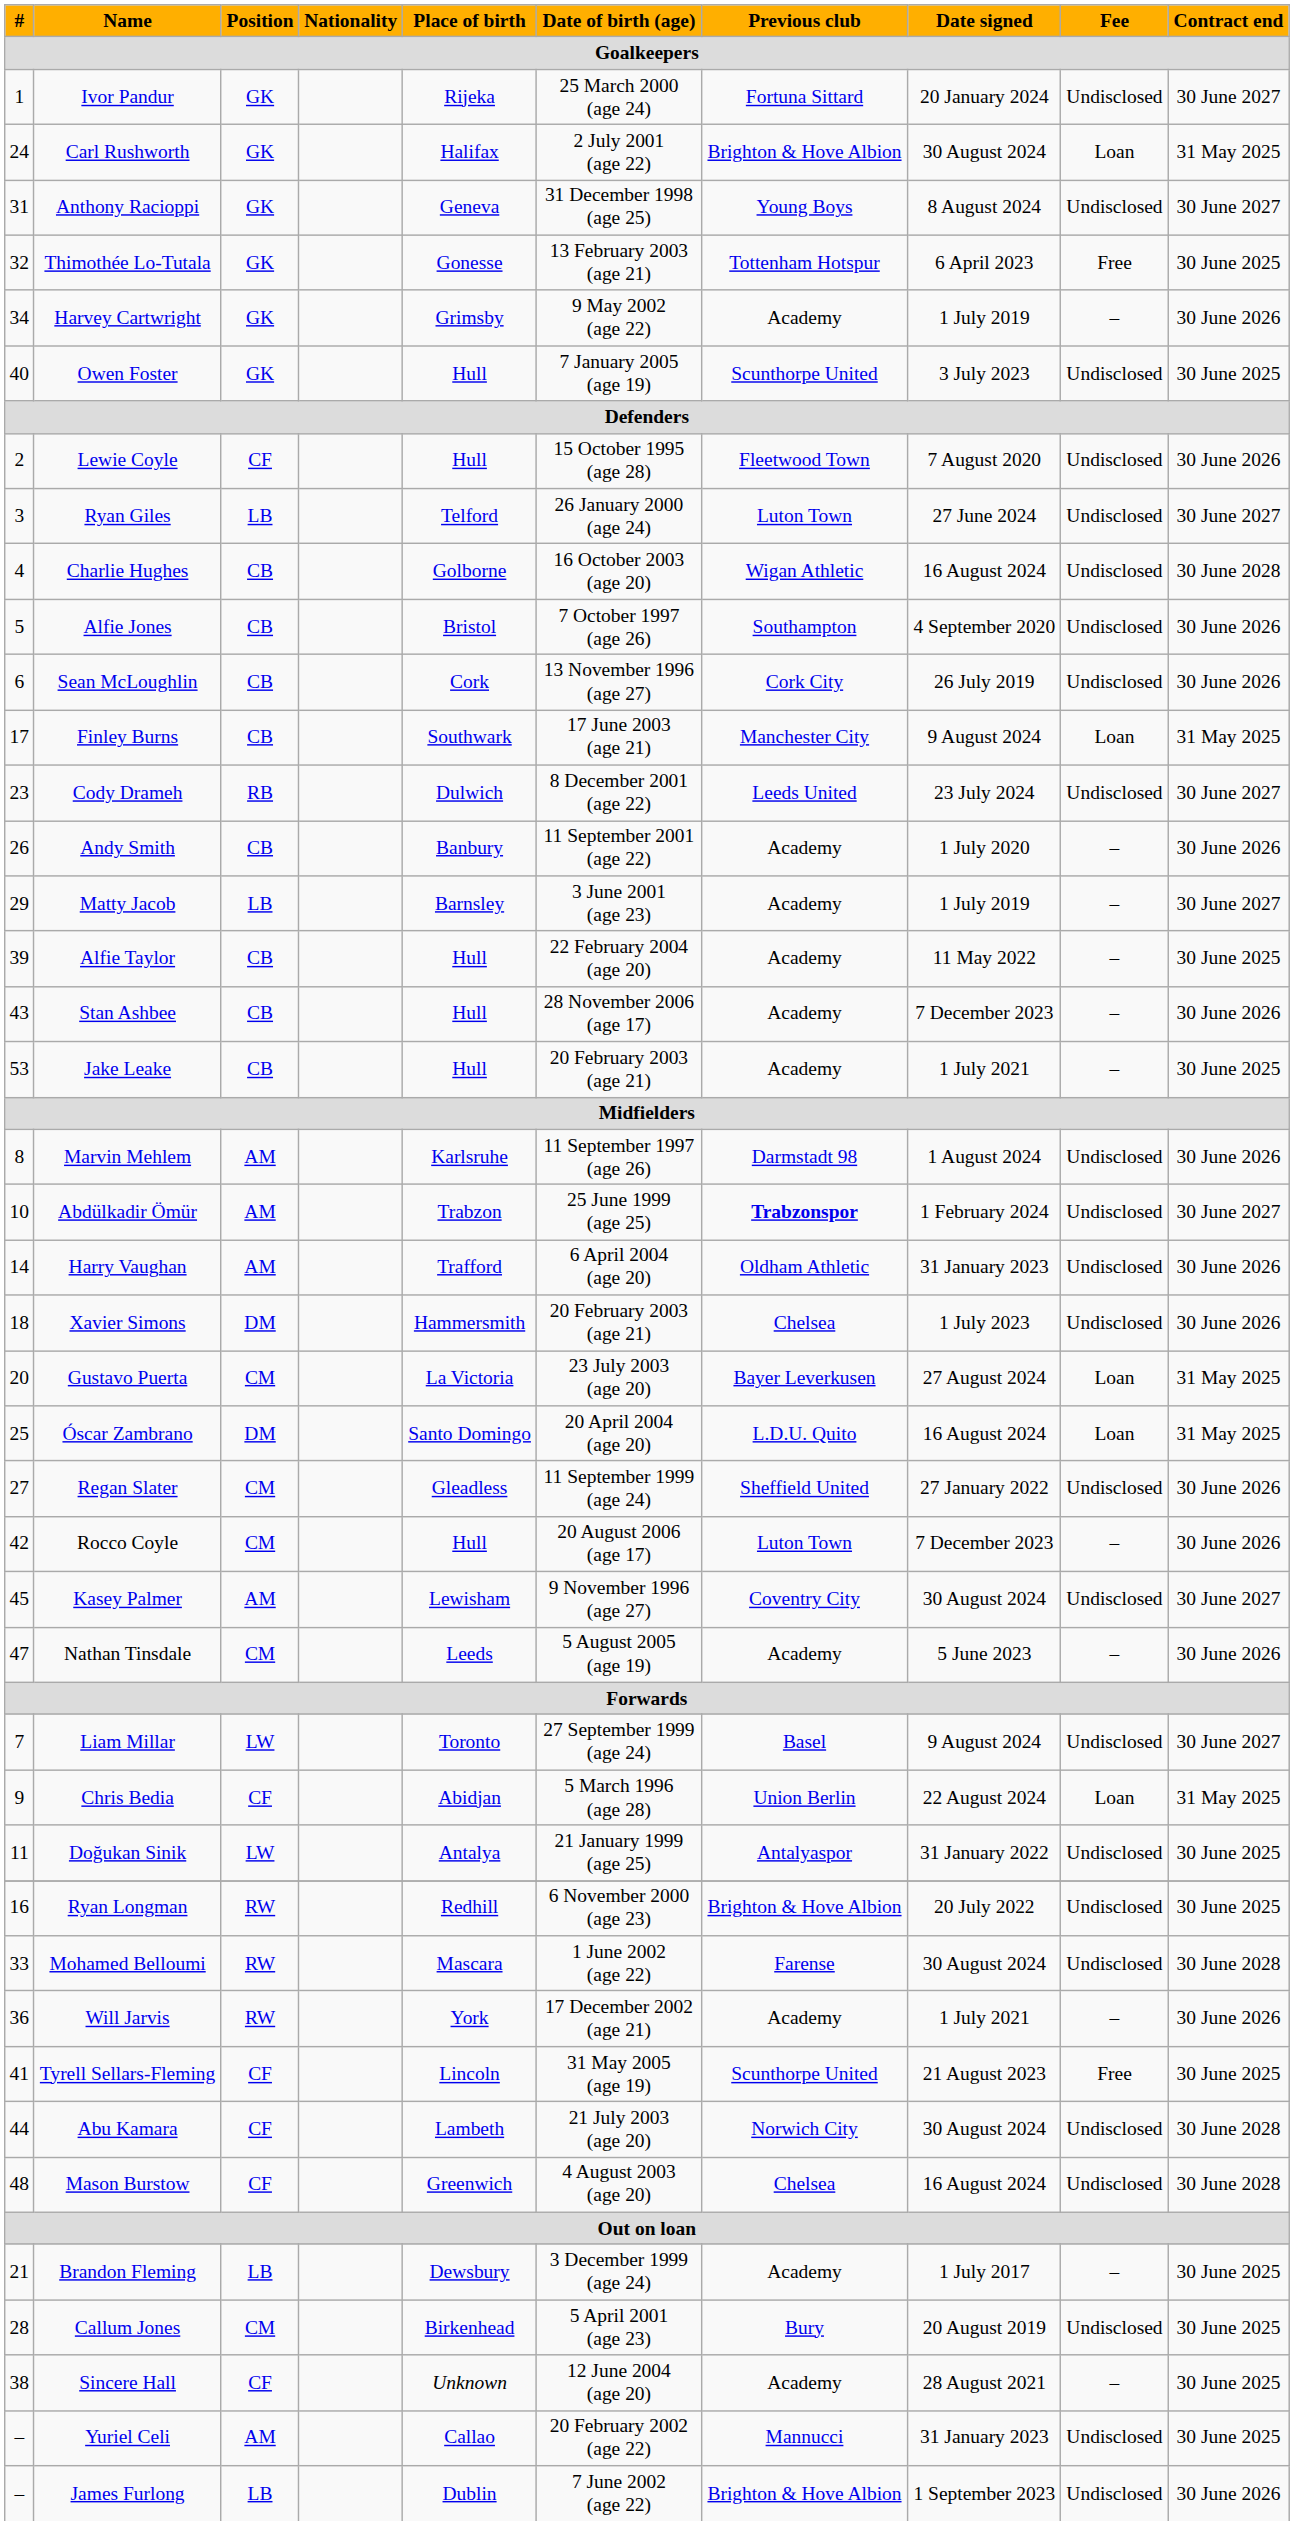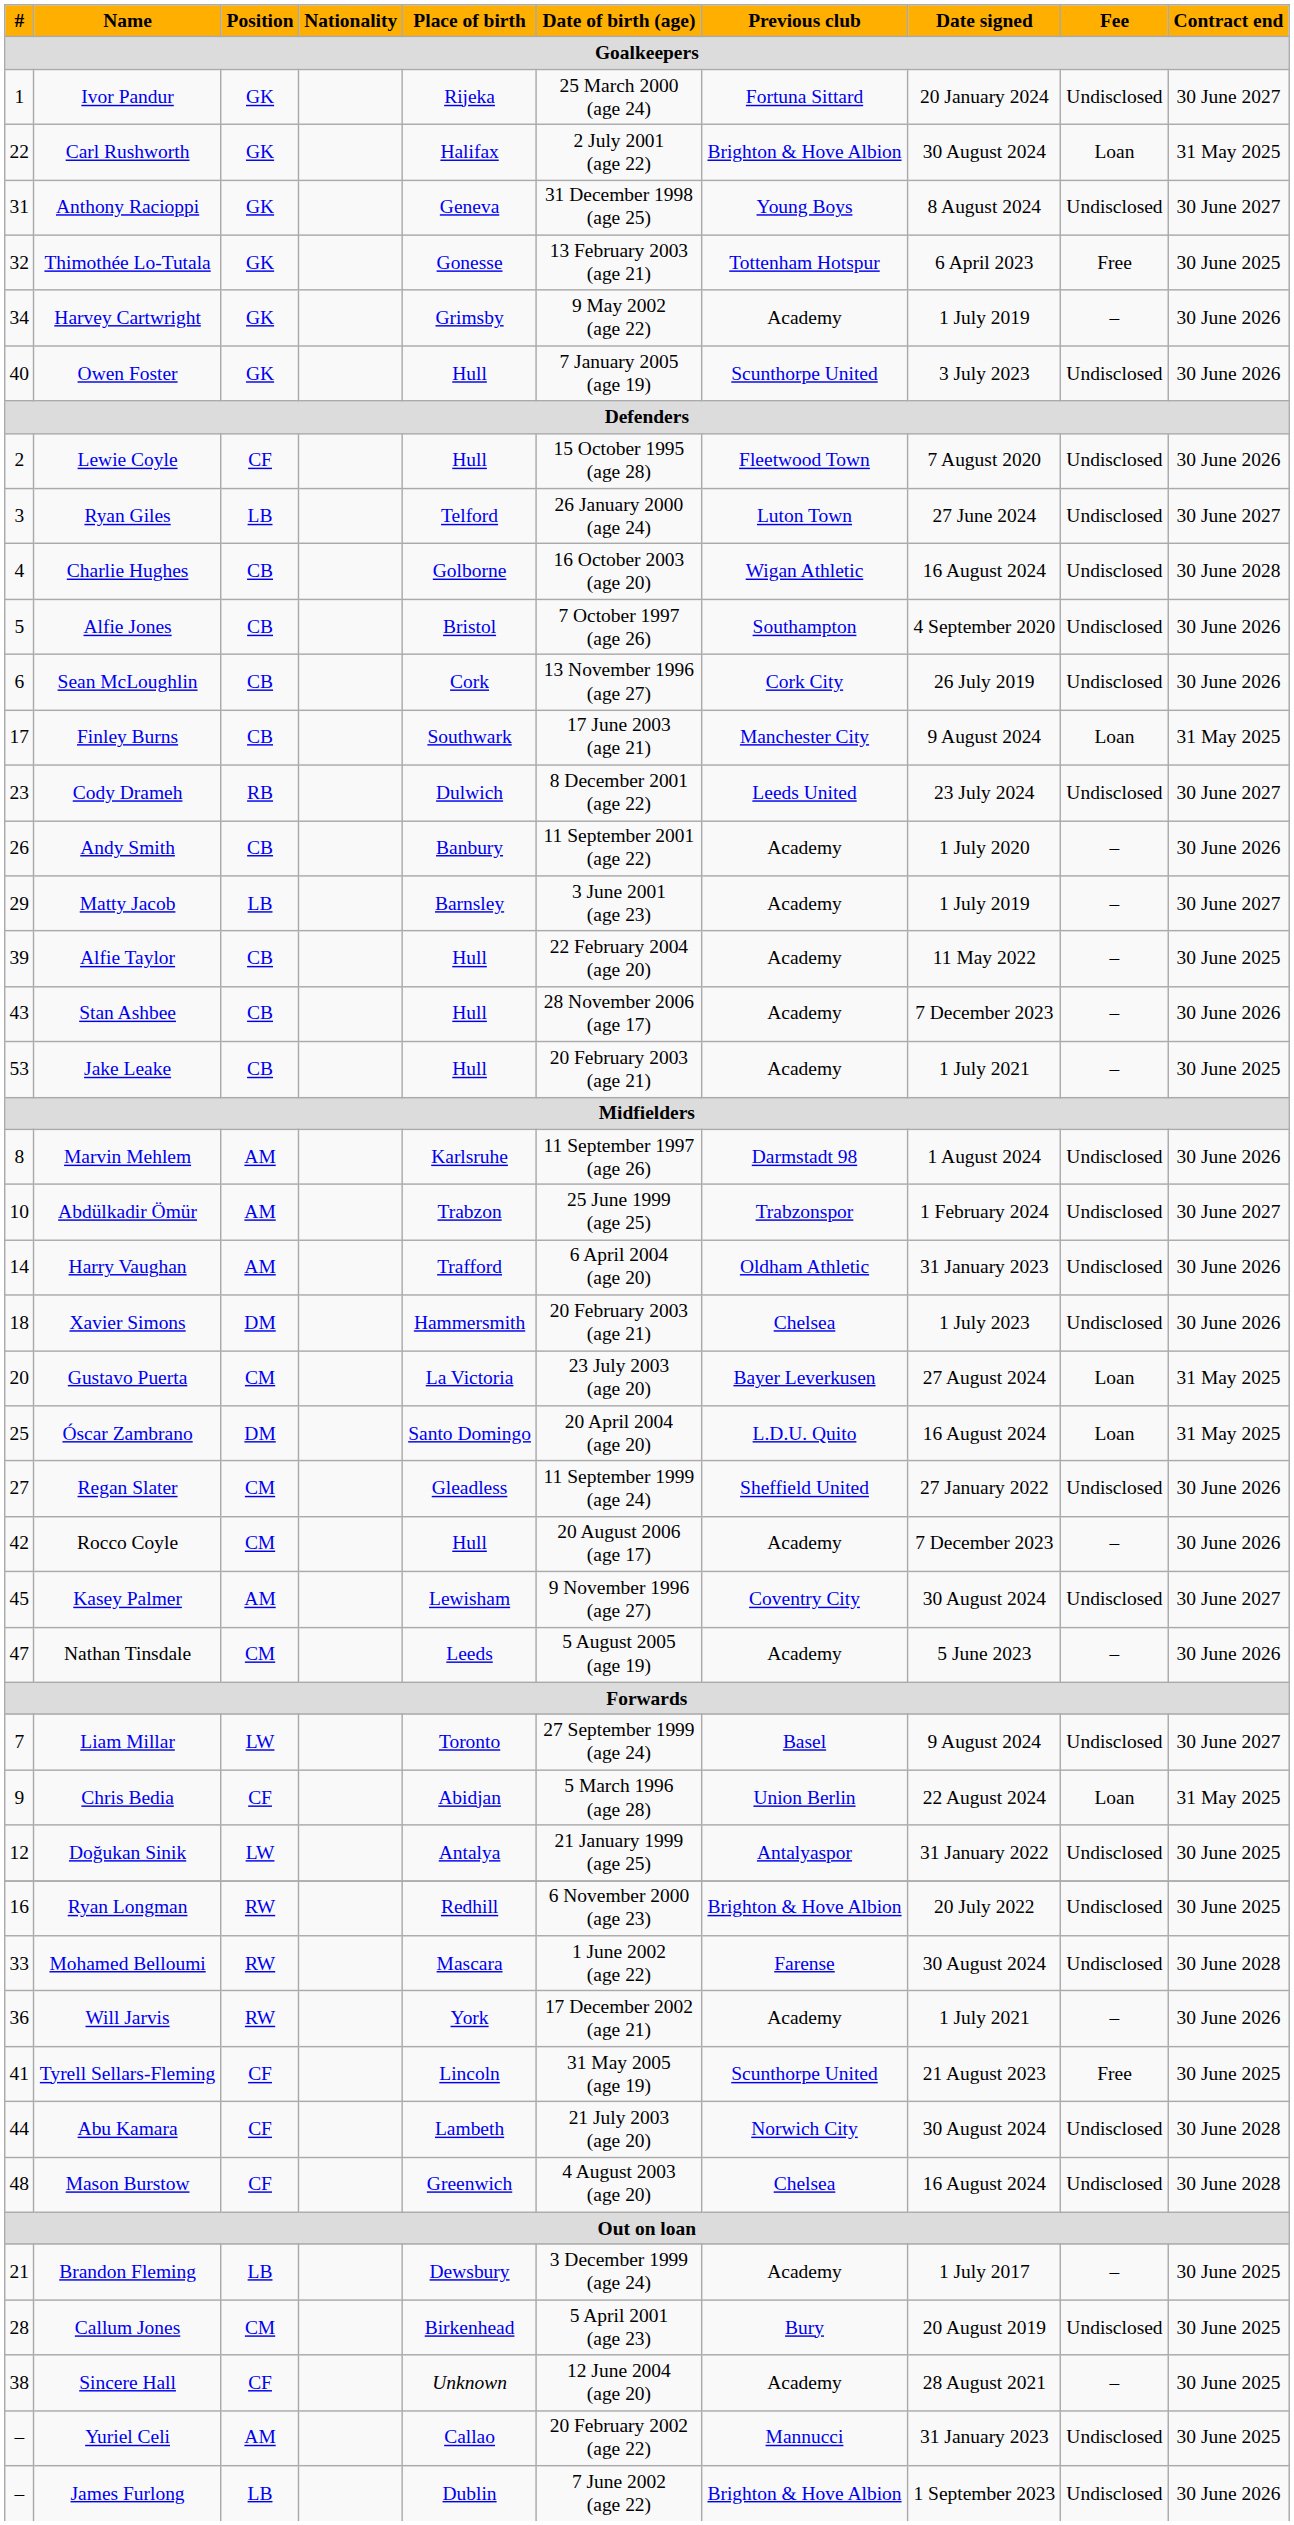(19, 151) 24 -> (19, 151) 22
(1228, 372) 30 June 2025 -> (1228, 372) 30 June 2026
(805, 1211) bold -> (805, 1211) normal
(804, 1543) Luton Town -> (804, 1543) Academy
(19, 1852) 11 -> (19, 1852) 12
